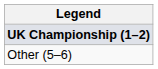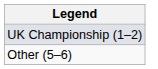(79, 34) bold -> (75, 34) normal
